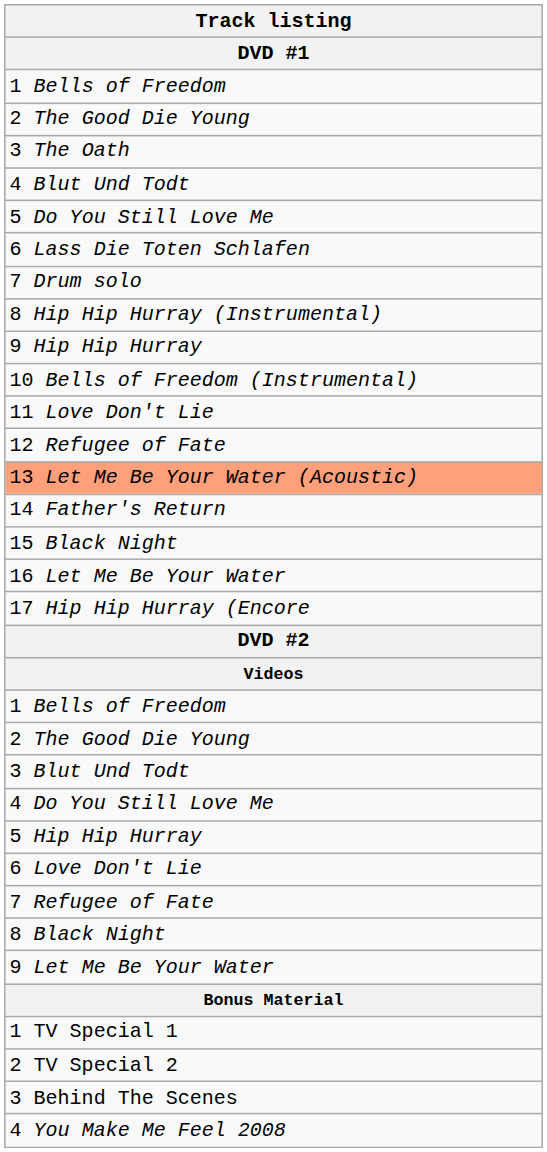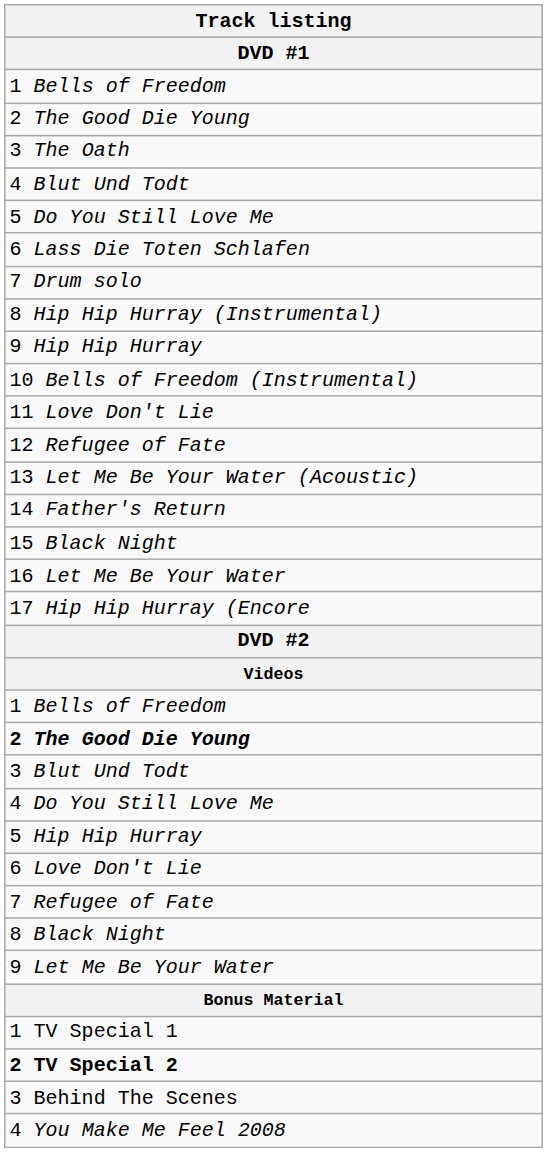(214, 478) lightsalmon background -> (214, 478) no background
(130, 739) normal -> (130, 739) bold
(94, 1065) normal -> (94, 1065) bold
